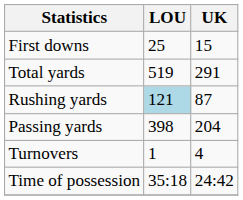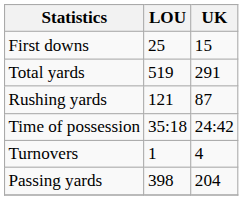(161, 99) lightblue background -> (161, 99) no background
rows swapped: (55, 126) <-> (74, 180)
